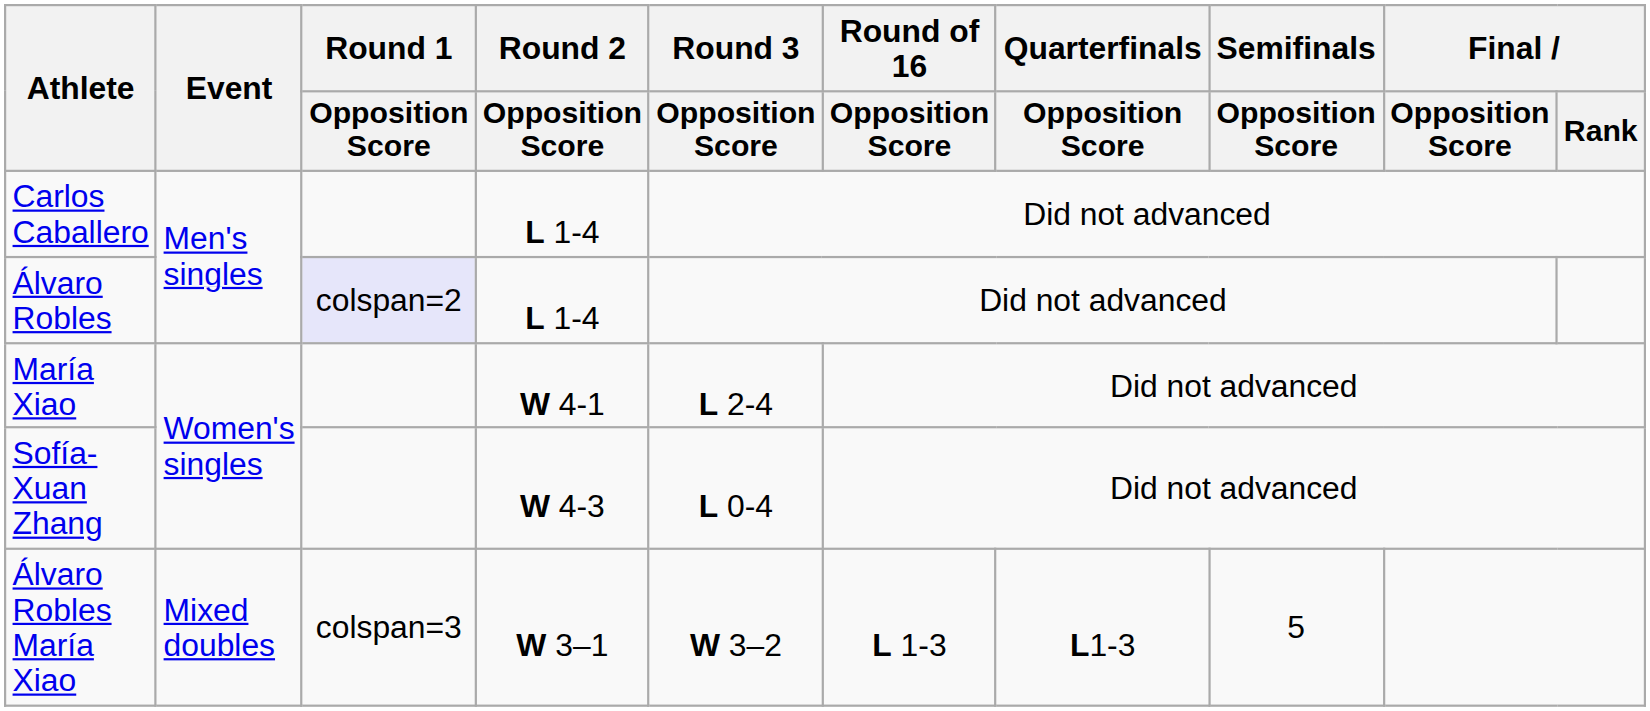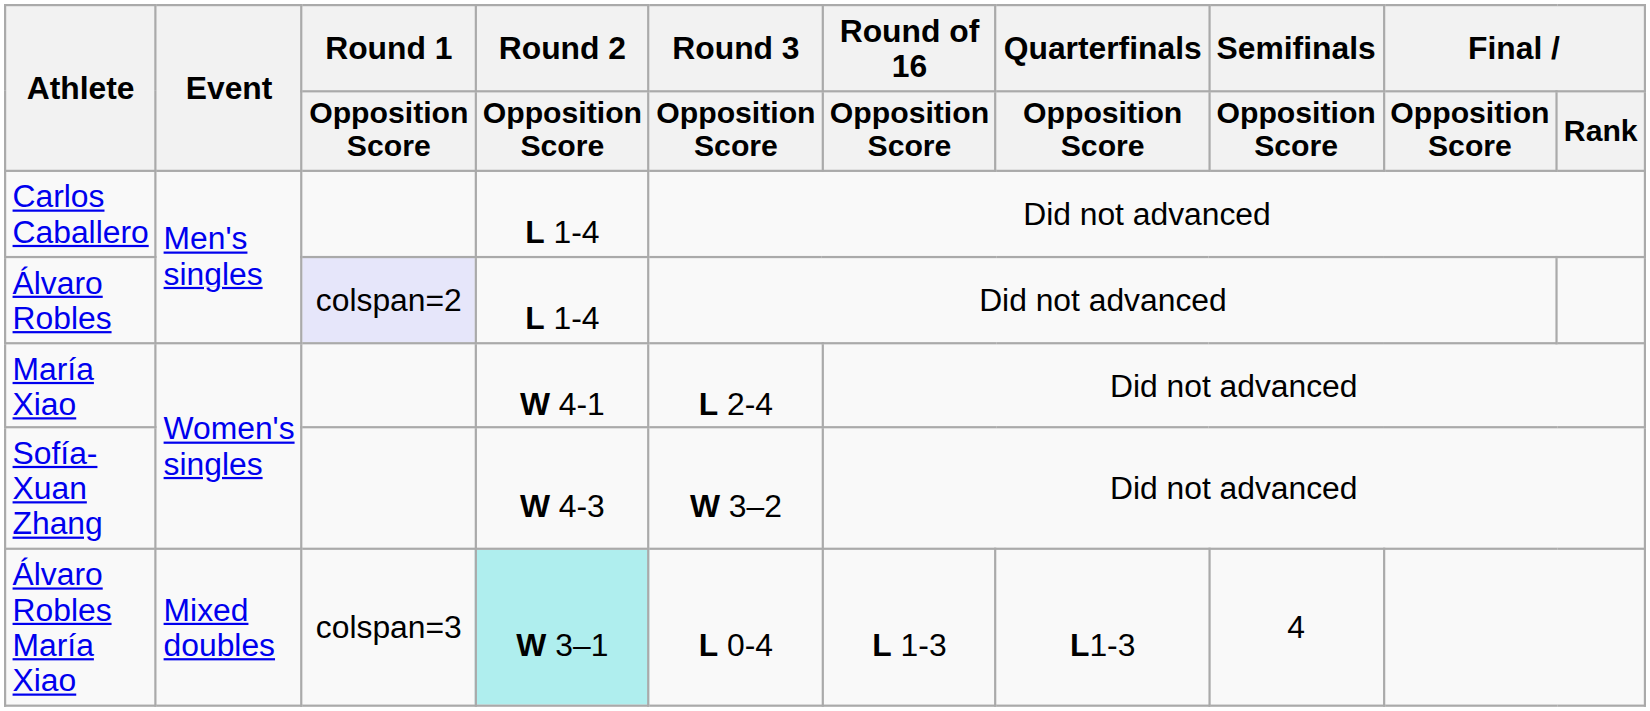(736, 507) L 0-4 -> (736, 507) W 3–2
(562, 645) no background -> (562, 645) paleturquoise background
(736, 645) W 3–2 -> (736, 645) L 0-4
(1296, 628) 5 -> (1296, 628) 4
